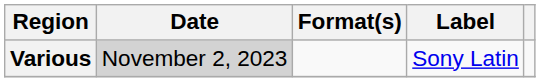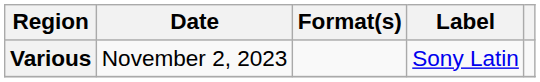(195, 58) lightgrey background -> (195, 58) no background
